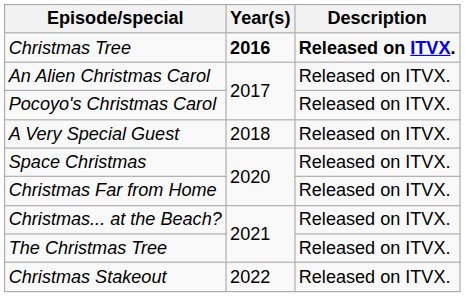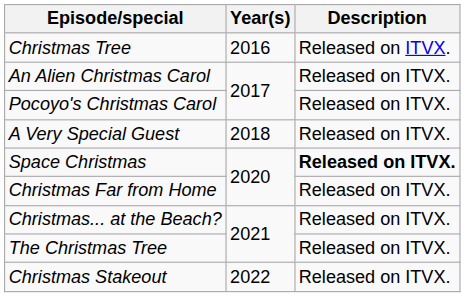(250, 47) bold -> (250, 47) normal
(377, 47) bold -> (375, 47) normal
(375, 162) normal -> (377, 162) bold
